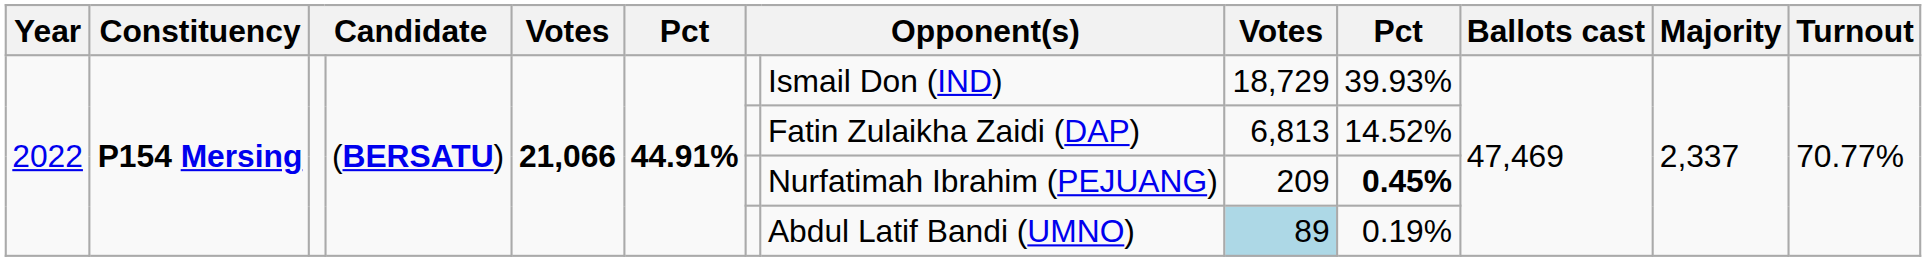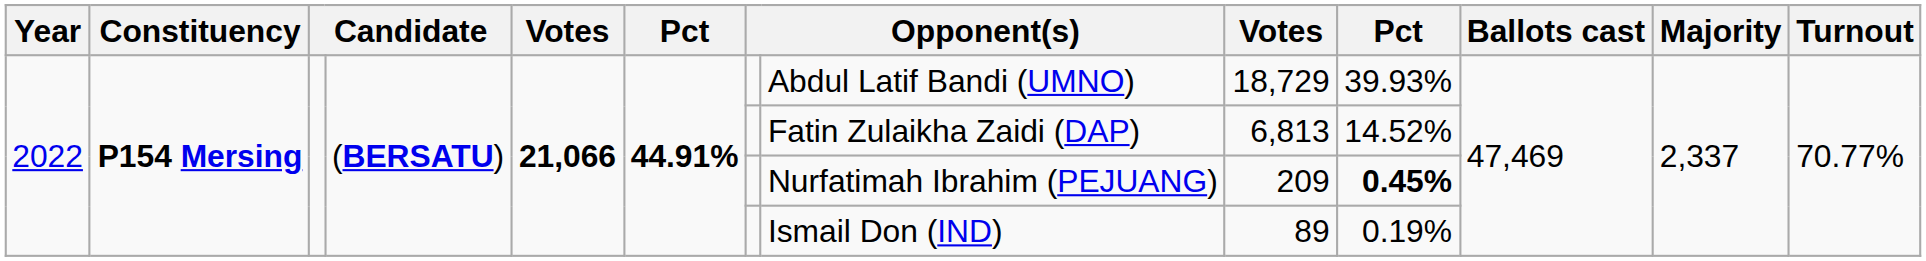(885, 80) Ismail Don (IND) -> (951, 80) Abdul Latif Bandi (UMNO)
(951, 231) Abdul Latif Bandi (UMNO) -> (885, 231) Ismail Don (IND)
(1312, 231) lightblue background -> (1312, 231) no background
